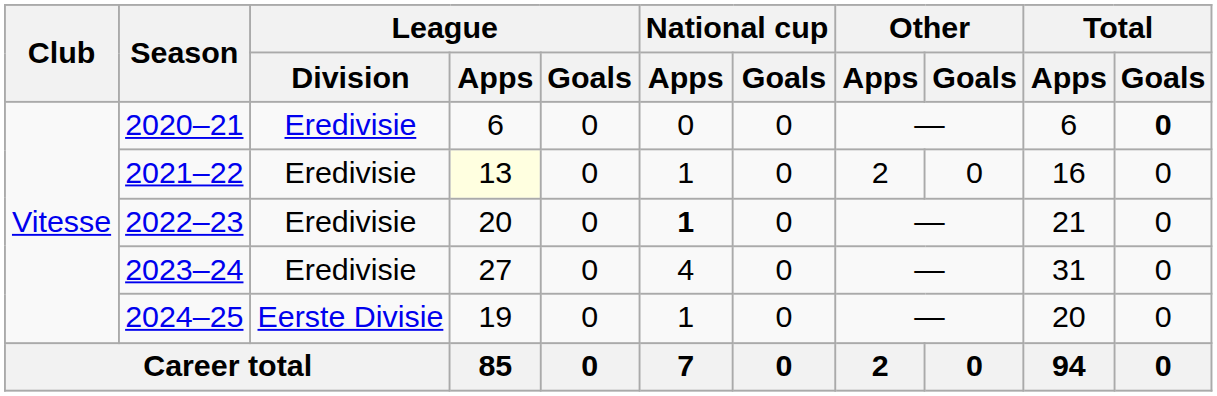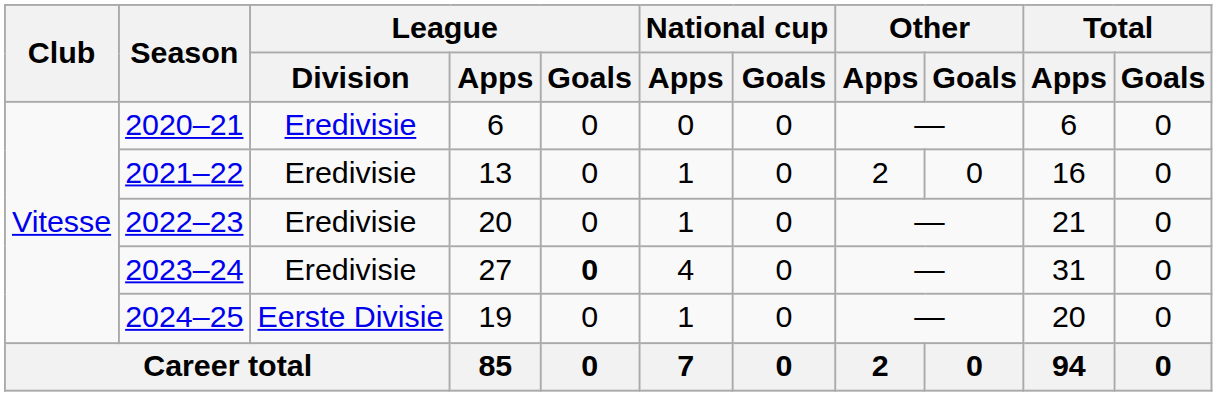(1163, 125) bold -> (1163, 125) normal
(495, 173) lightyellow background -> (495, 173) no background
(686, 221) bold -> (686, 221) normal
(590, 269) normal -> (590, 269) bold
